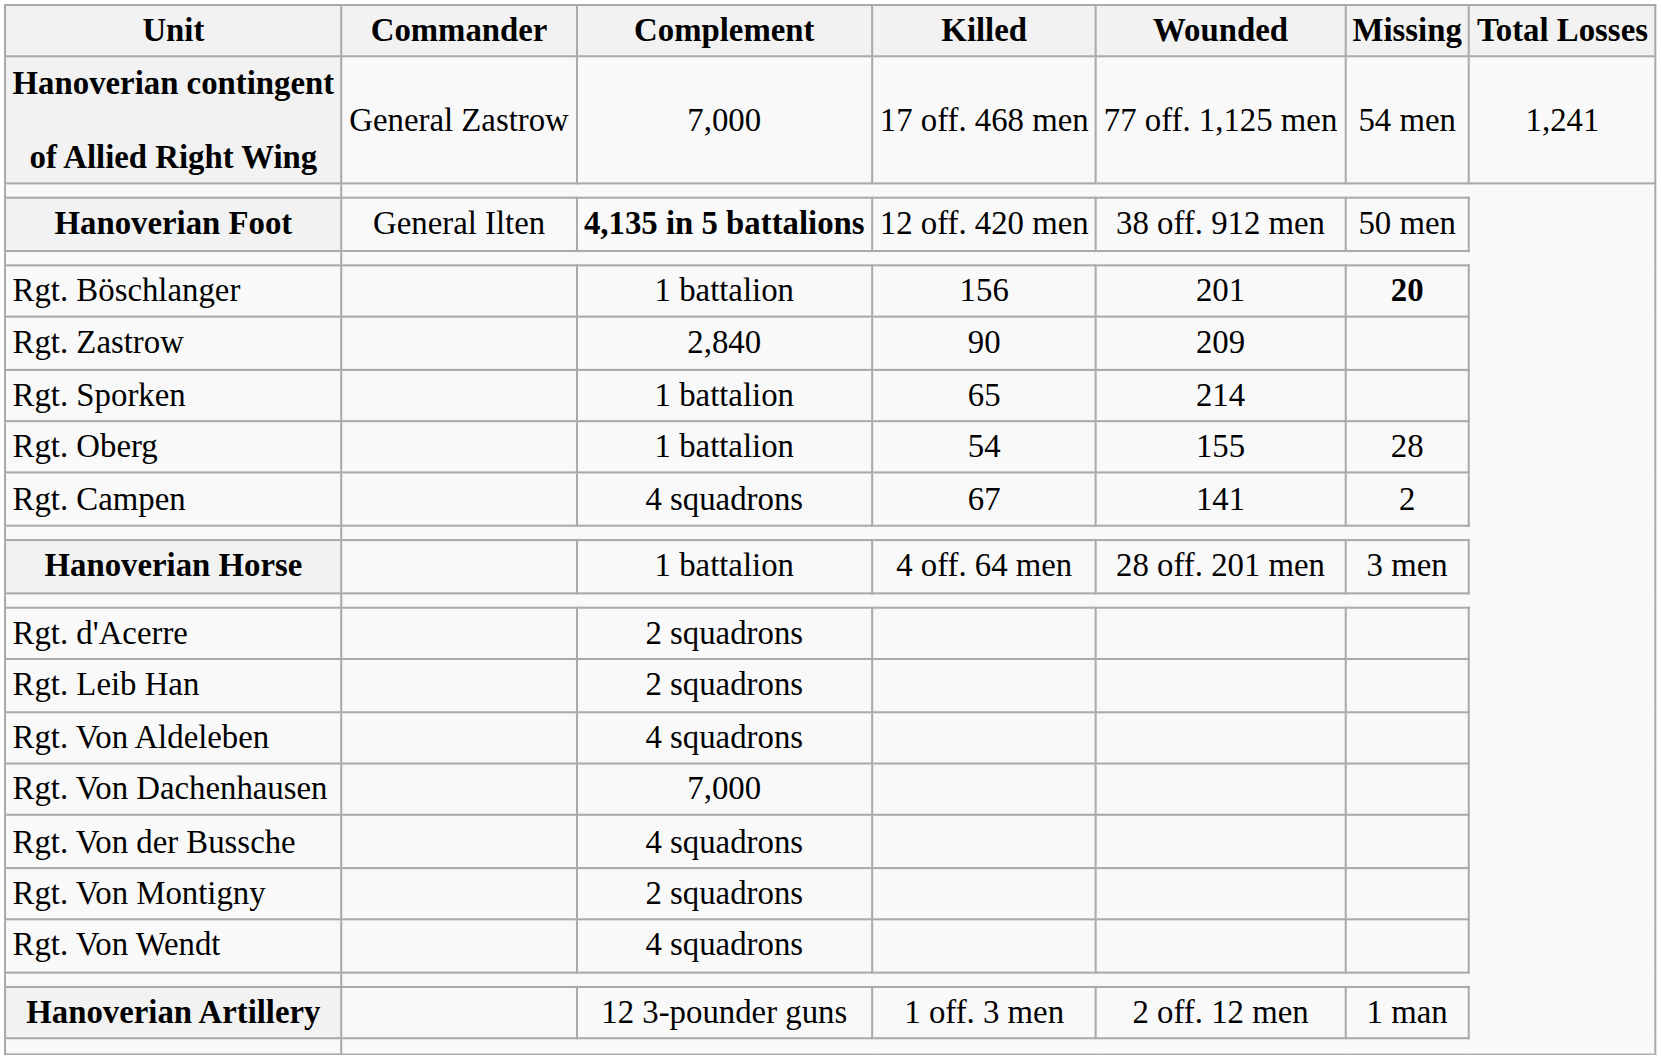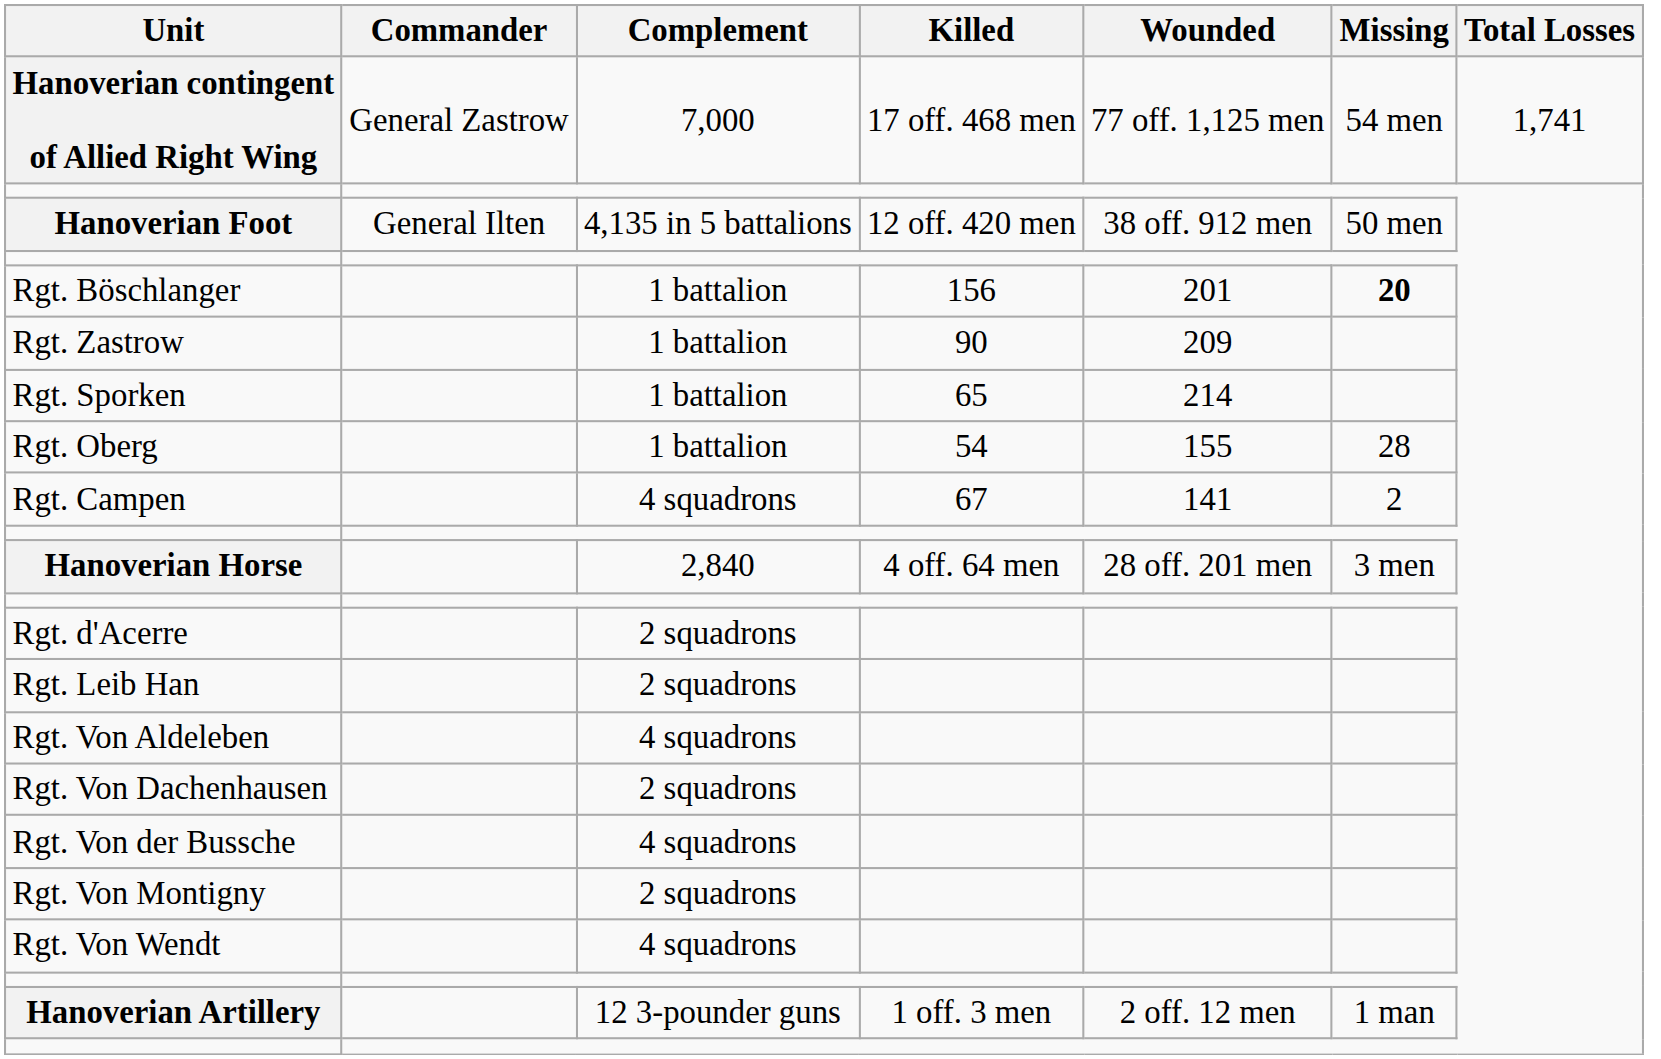(1562, 119) 1,241 -> (1550, 119) 1,741
(724, 223) bold -> (718, 223) normal
(724, 342) 2,840 -> (718, 342) 1 battalion
(724, 565) 1 battalion -> (718, 565) 2,840
(724, 789) 7,000 -> (718, 789) 2 squadrons
